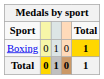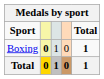(46, 47) normal -> (46, 47) bold
(86, 47) gold background -> (86, 47) no background
